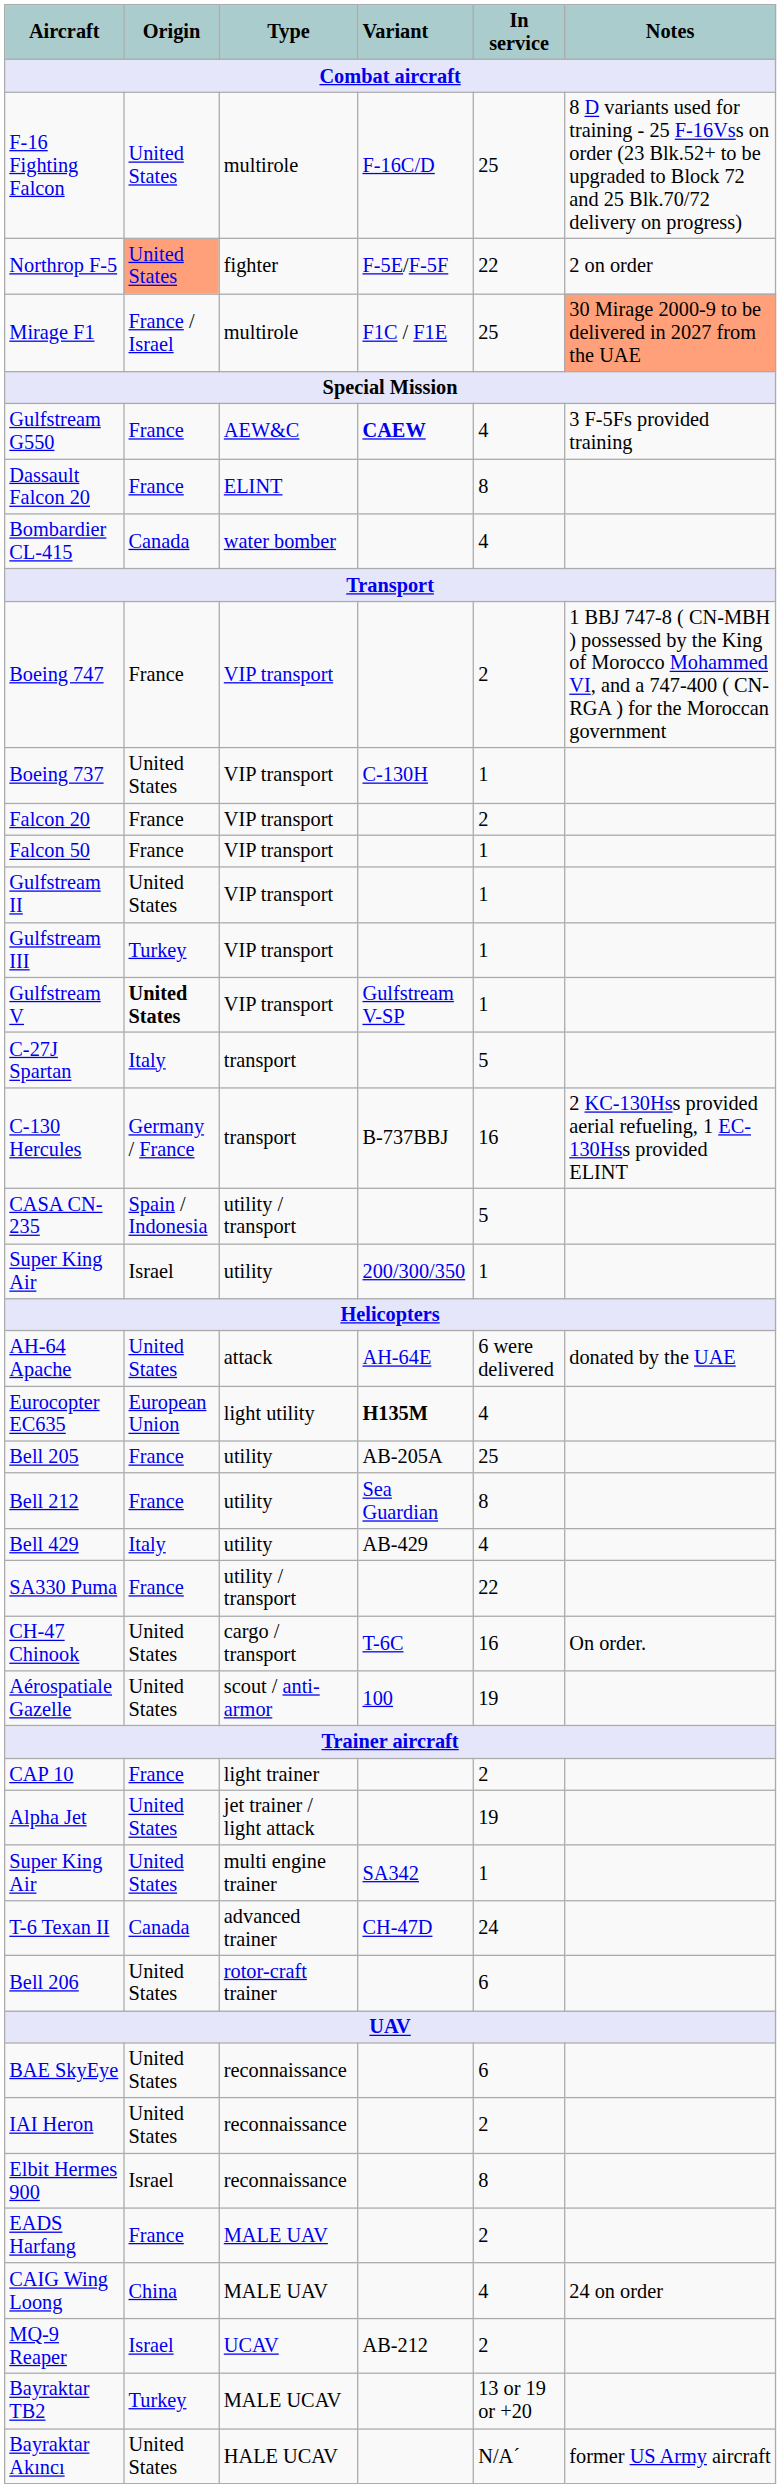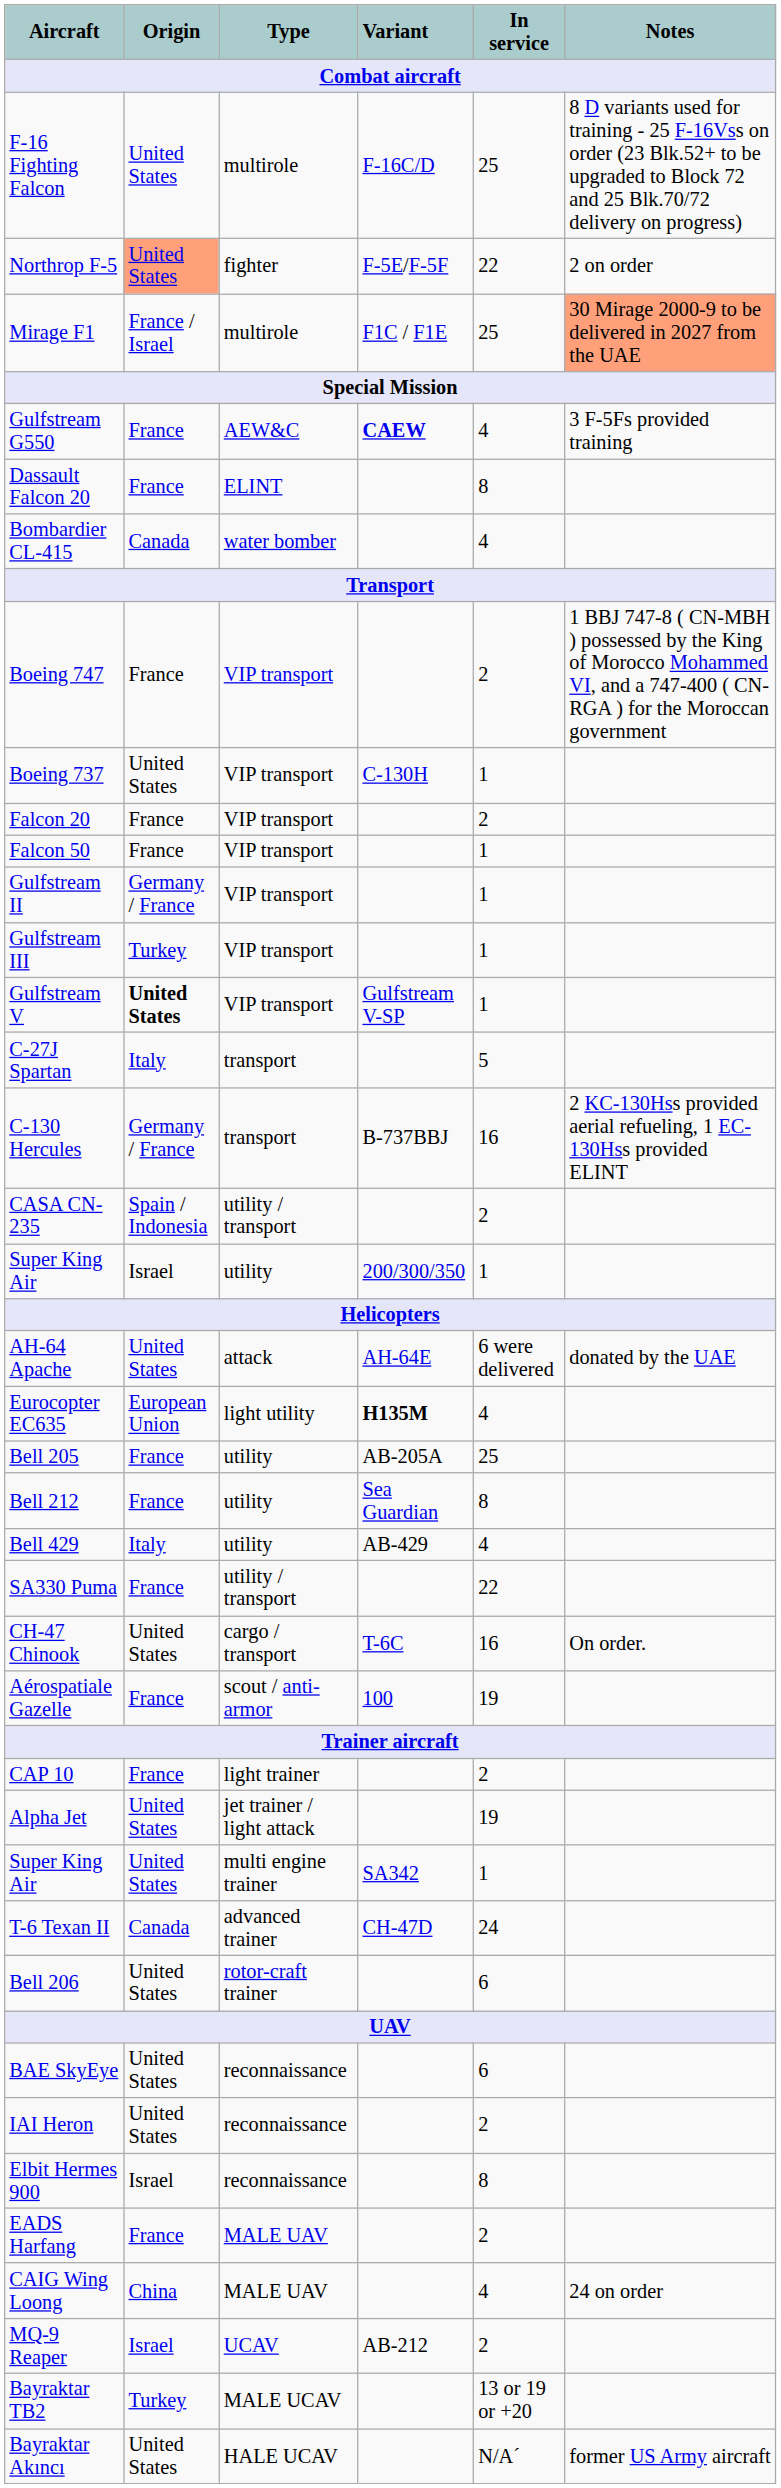(156, 894) United States -> (166, 894) Germany / France
(483, 1215) 5 -> (483, 1215) 2
(156, 1698) United States -> (156, 1698) France
